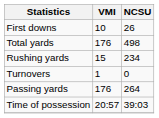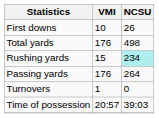(132, 58) no background -> (132, 58) paleturquoise background
rows swapped: (37, 89) <-> (28, 74)
